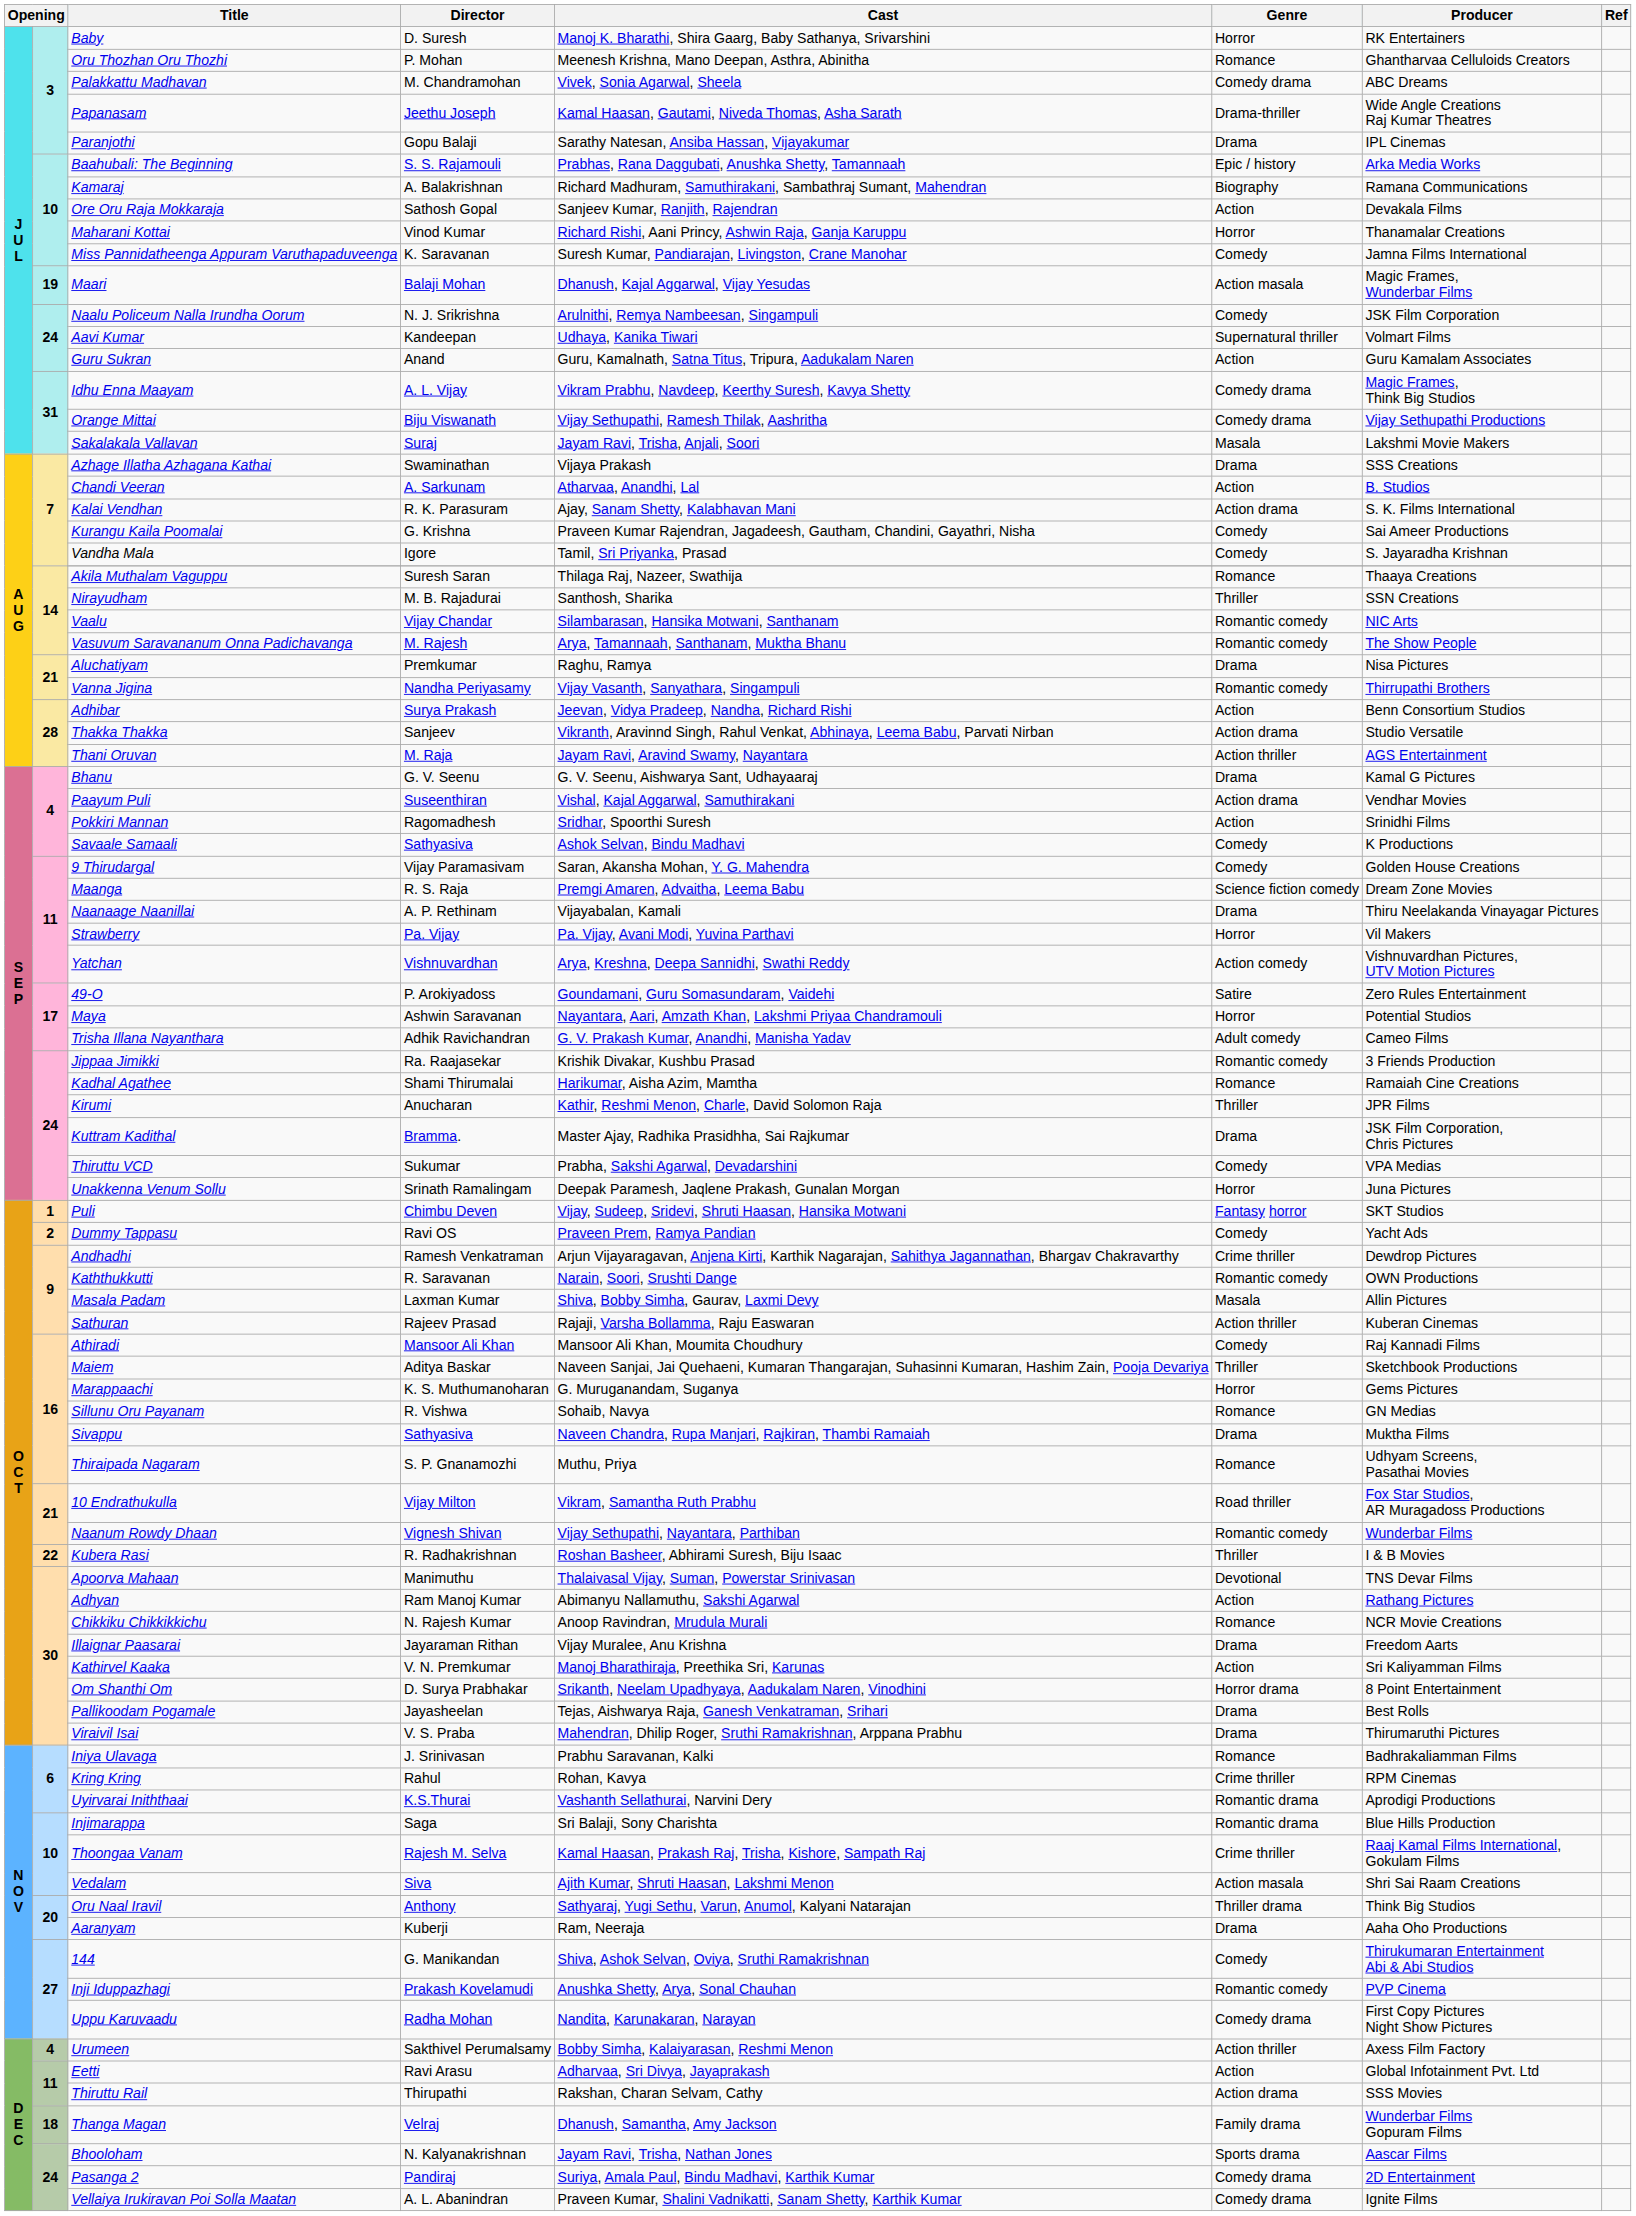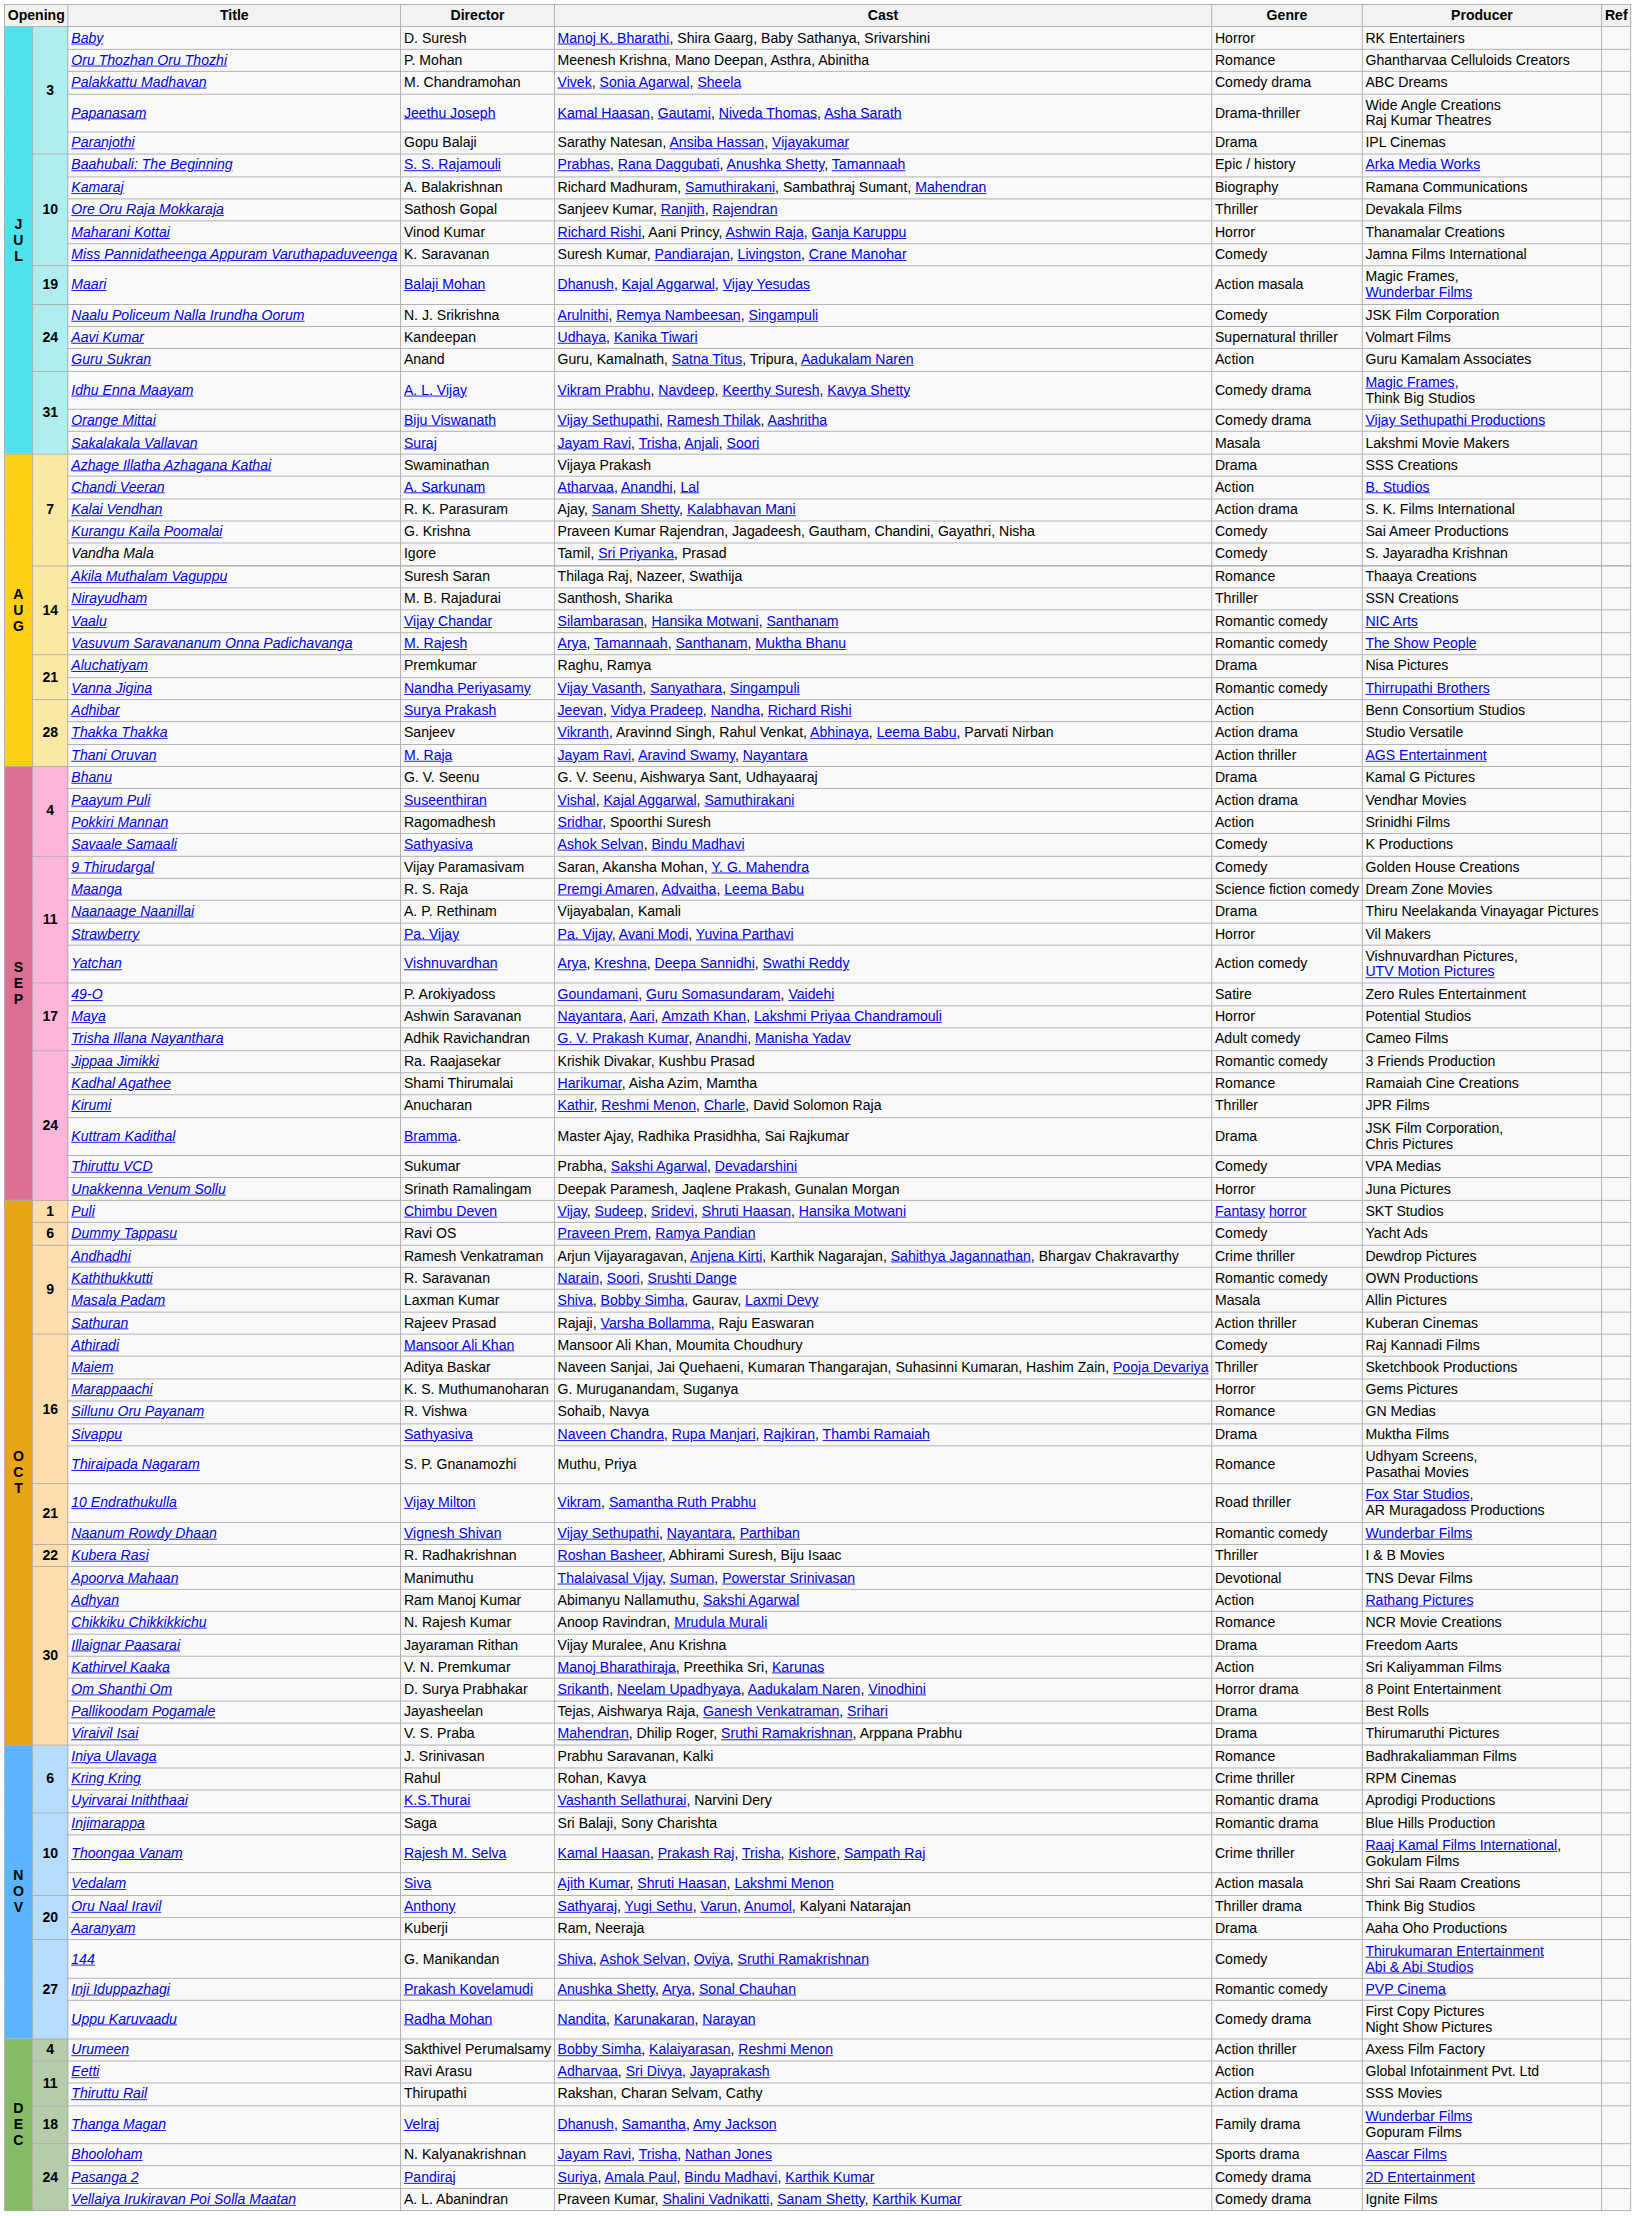(1235, 210) Action -> (1236, 210) Thriller
(50, 1233) 2 -> (50, 1233) 6
